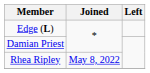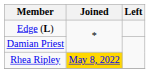(94, 60) no background -> (94, 60) gold background
